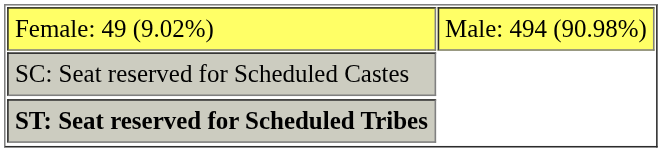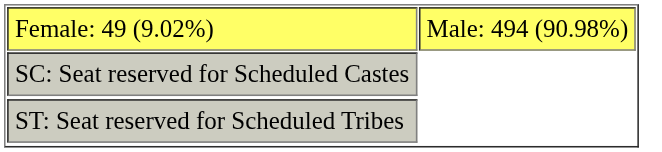(221, 120) bold -> (209, 120) normal
